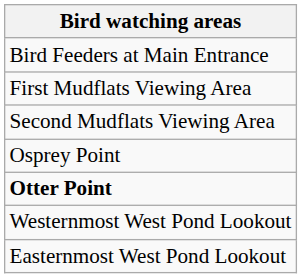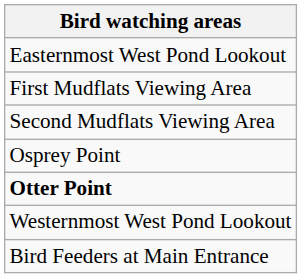(139, 54) Bird Feeders at Main Entrance -> (148, 54) Easternmost West Pond Lookout
(148, 255) Easternmost West Pond Lookout -> (139, 255) Bird Feeders at Main Entrance
